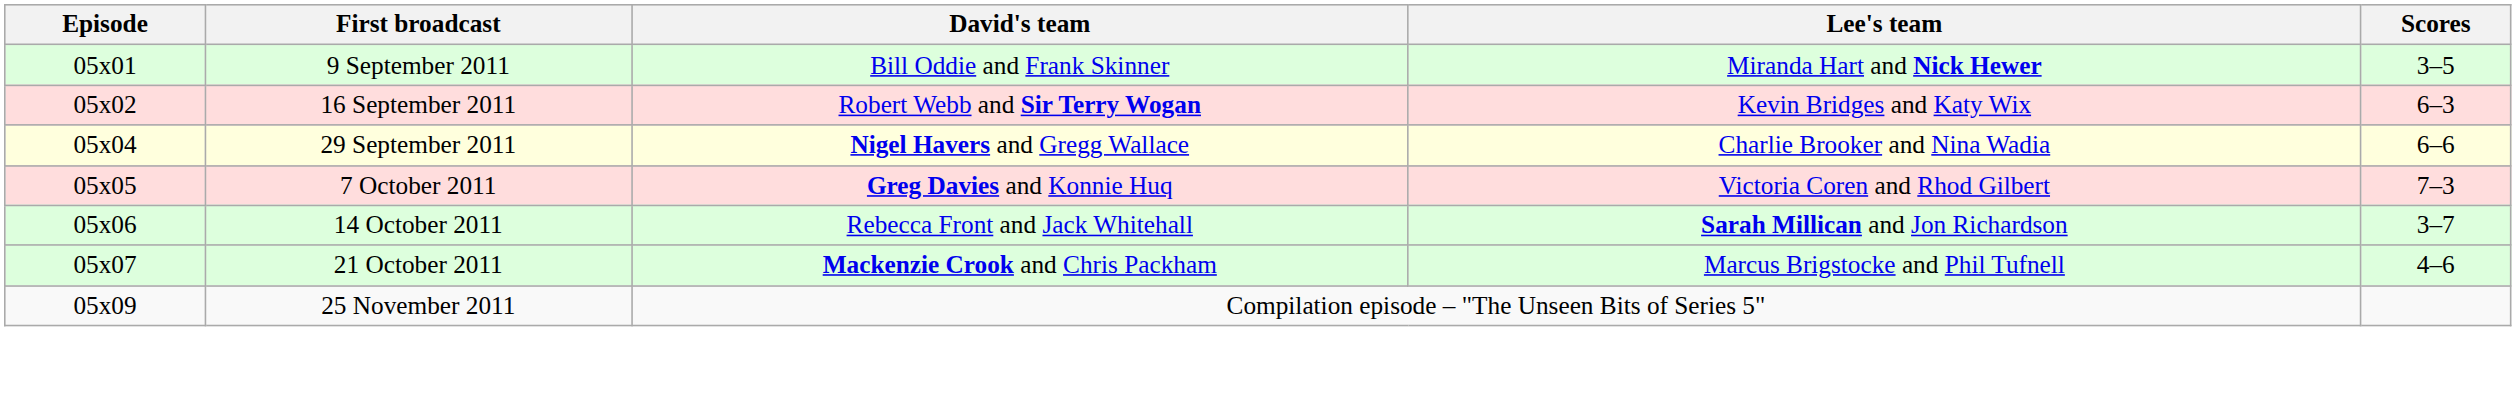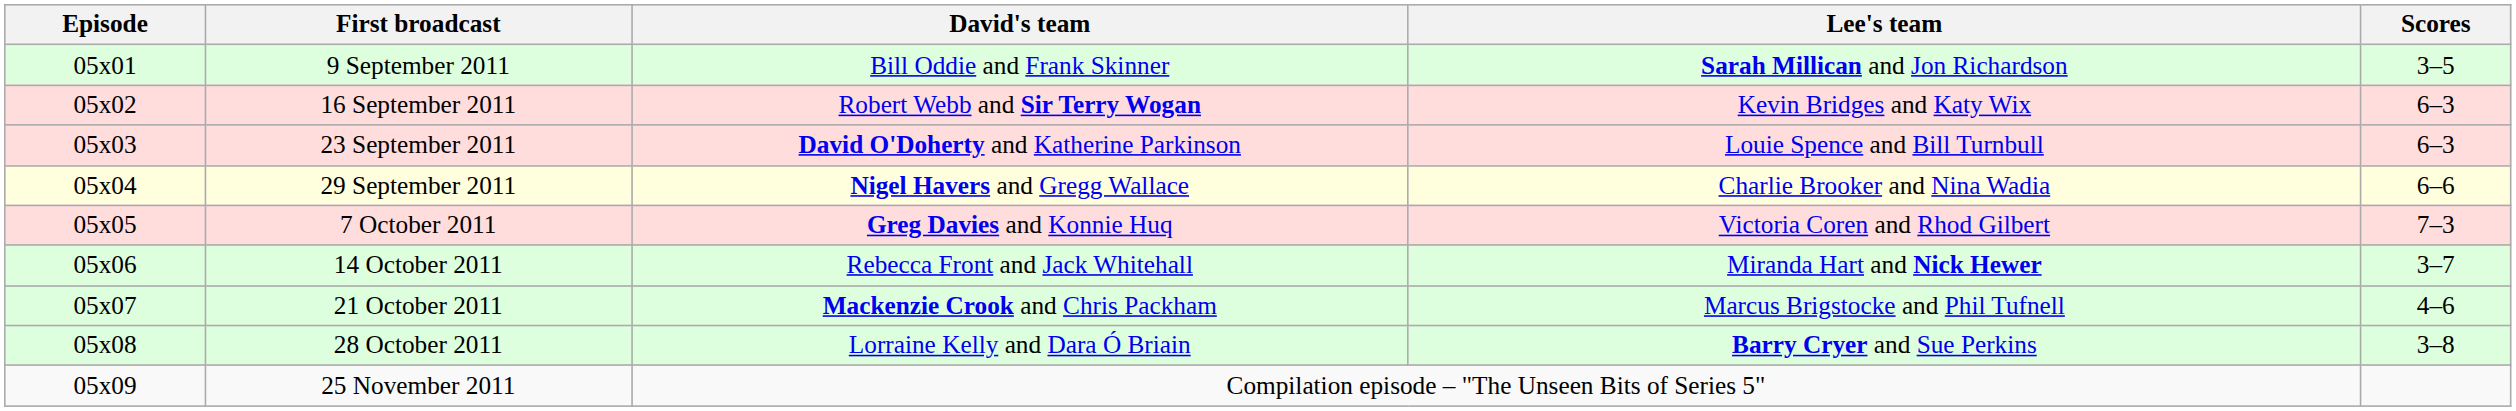(1884, 64) Miranda Hart and Nick Hewer -> (1884, 64) Sarah Millican and Jon Richardson
+ row: (418, 144)
(1884, 225) Sarah Millican and Jon Richardson -> (1884, 265) Miranda Hart and Nick Hewer
+ row: (418, 345)
